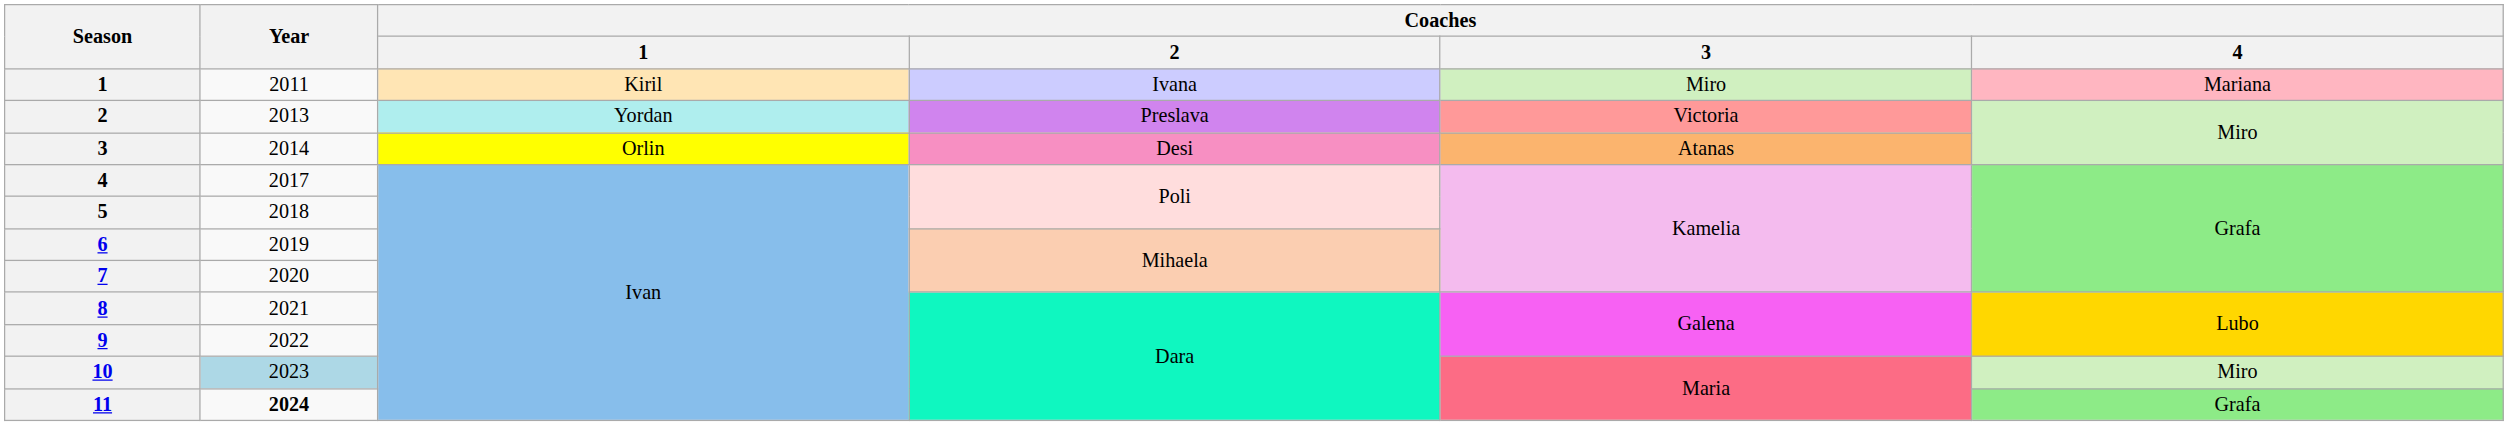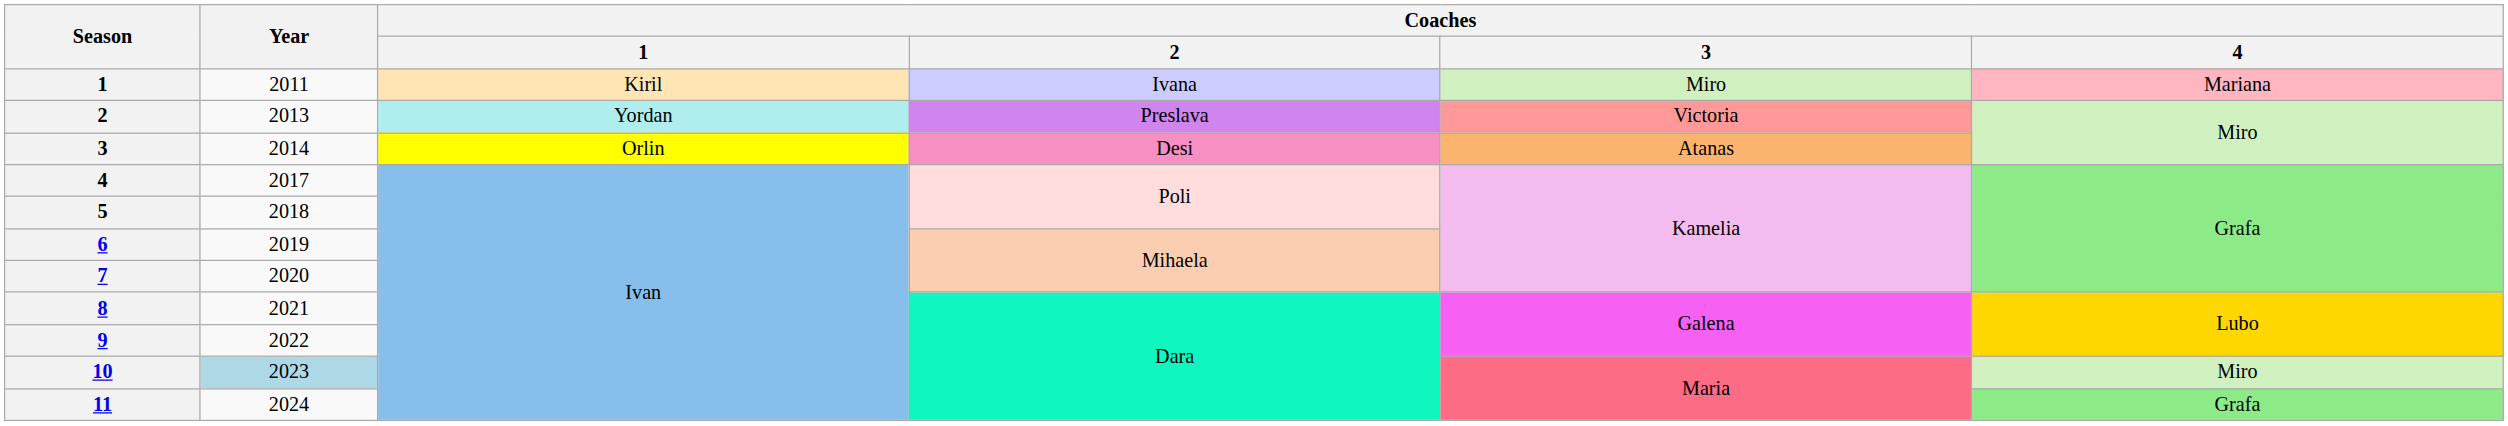(289, 404) bold -> (289, 404) normal
